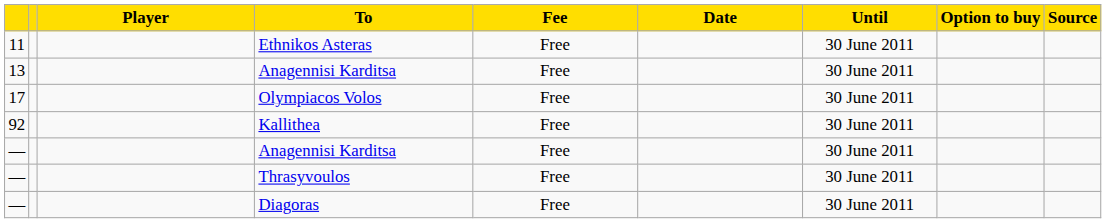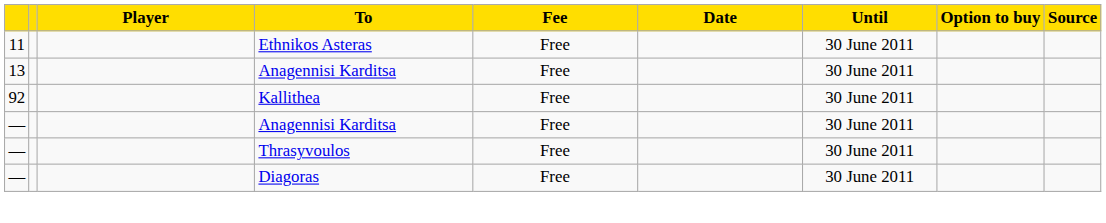- row: (17, 97)
